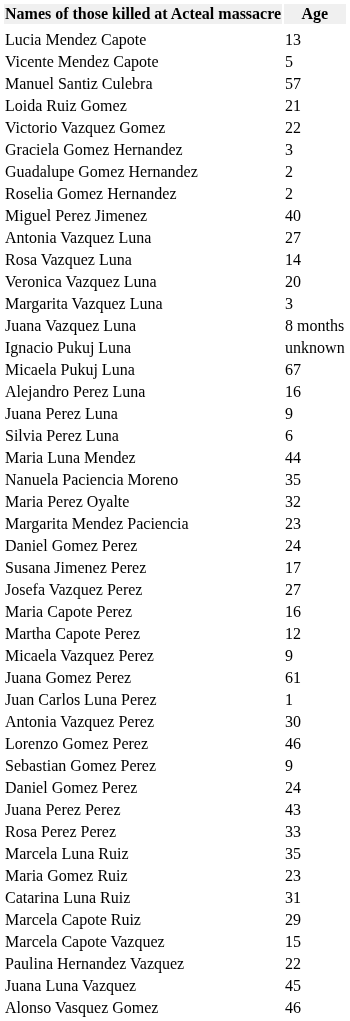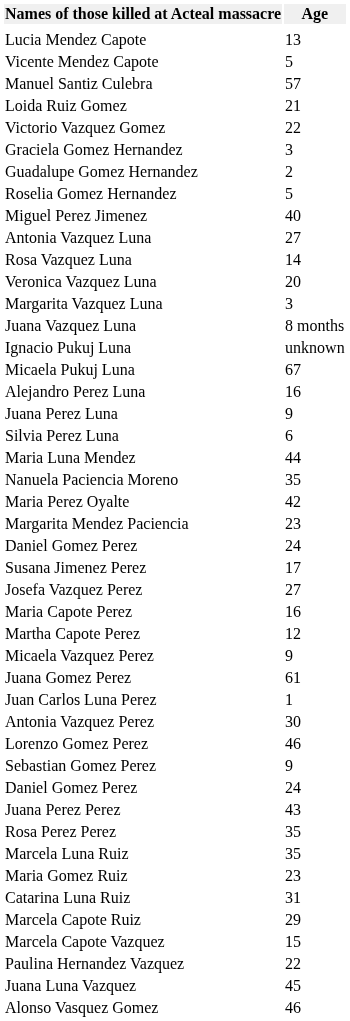(289, 194) 2 -> (289, 194) 5
(293, 502) 32 -> (293, 502) 42
(293, 832) 33 -> (293, 832) 35
